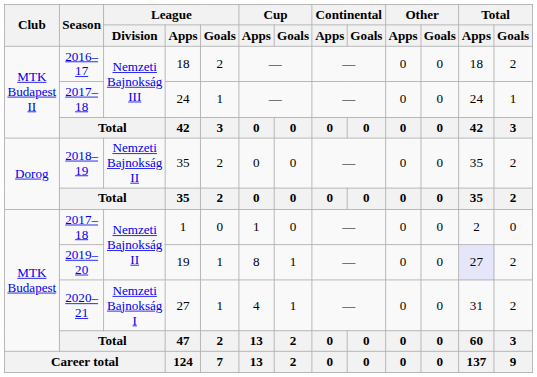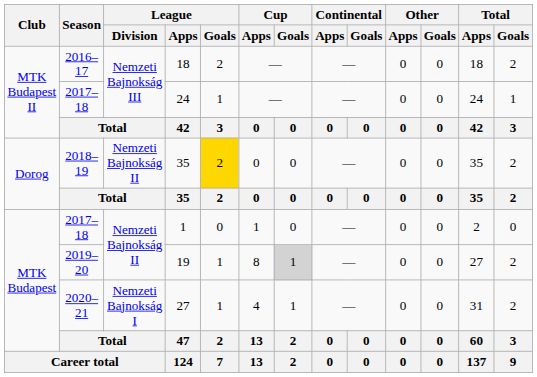(220, 163) no background -> (220, 163) gold background
(293, 262) no background -> (293, 262) lightgrey background
(476, 262) lavender background -> (476, 262) no background
